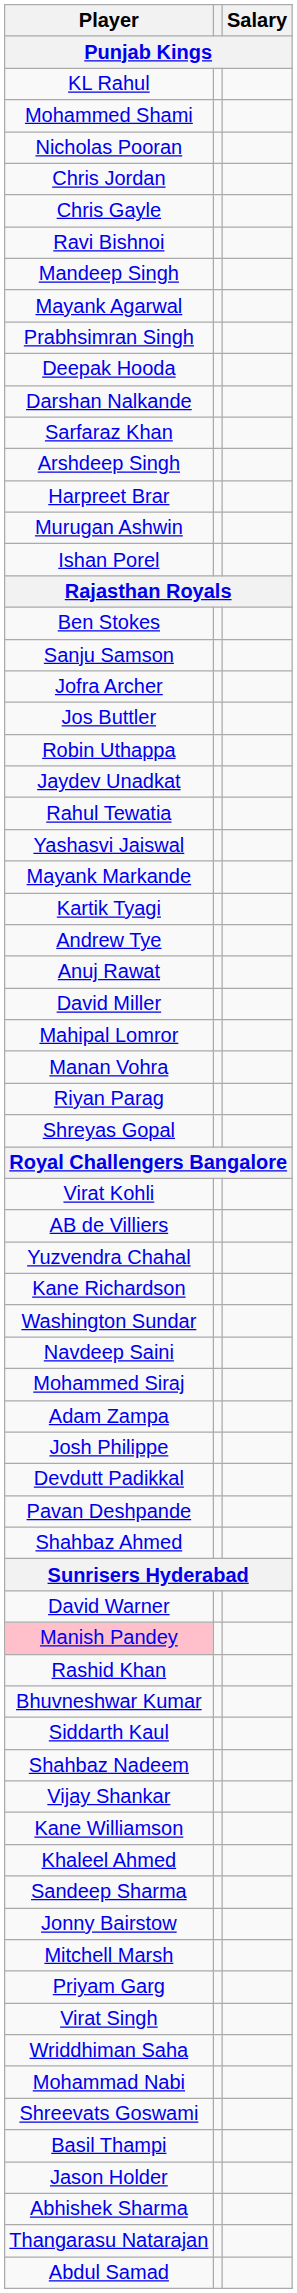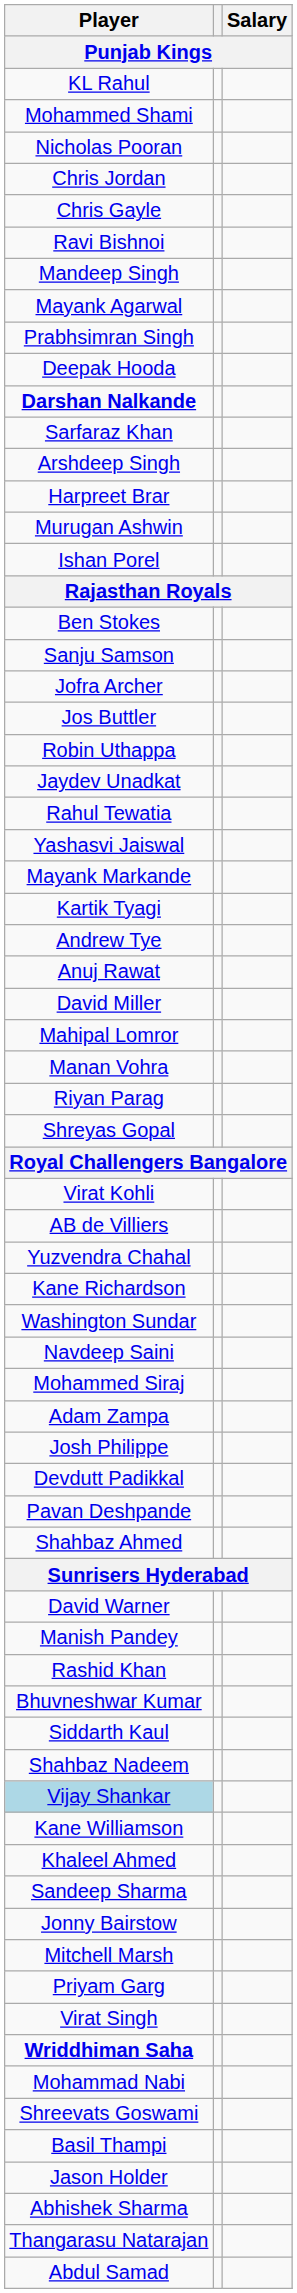(109, 400) normal -> (109, 400) bold
(109, 1638) pink background -> (109, 1638) no background
(109, 1796) no background -> (109, 1796) lightblue background
(109, 2050) normal -> (109, 2050) bold
